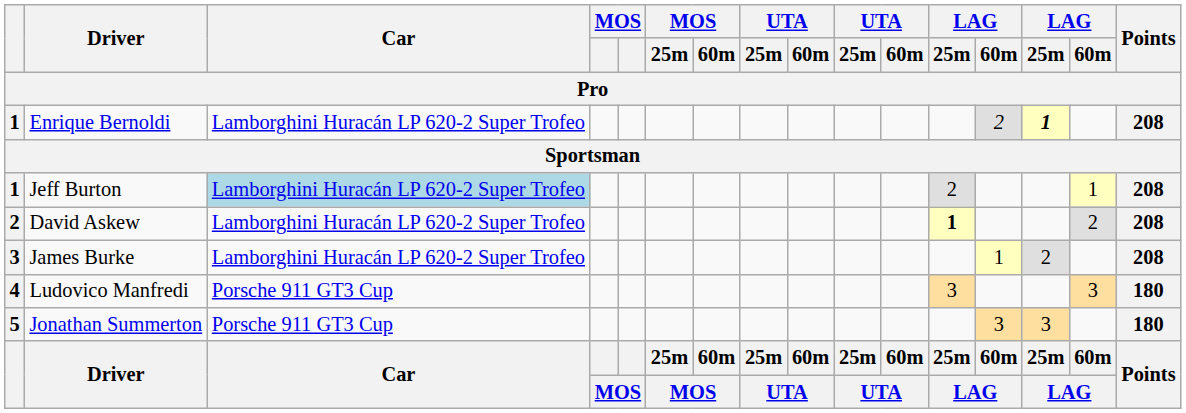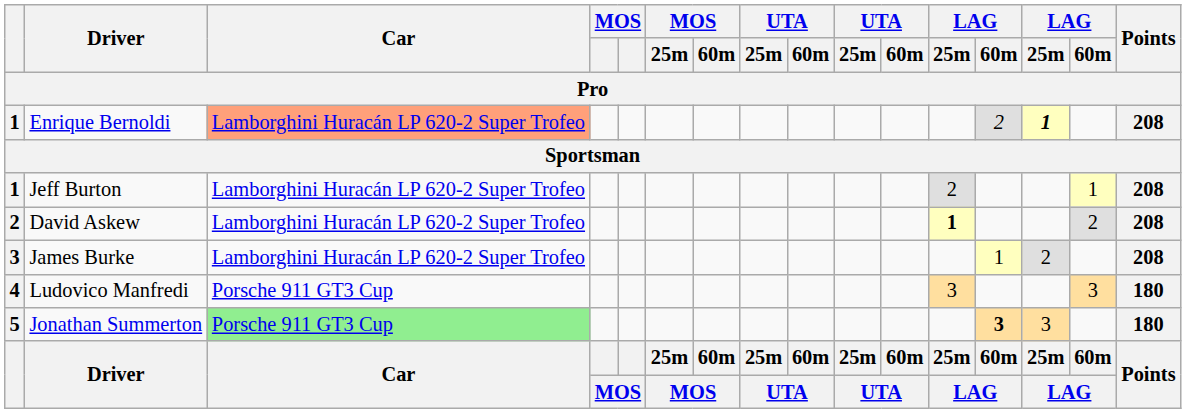(398, 121) no background -> (398, 121) lightsalmon background
(398, 189) lightblue background -> (398, 189) no background
(302, 323) no background -> (302, 323) lightgreen background
(999, 323) normal -> (999, 323) bold
